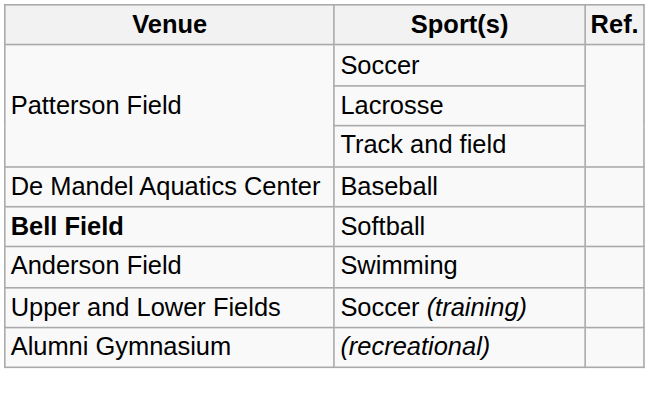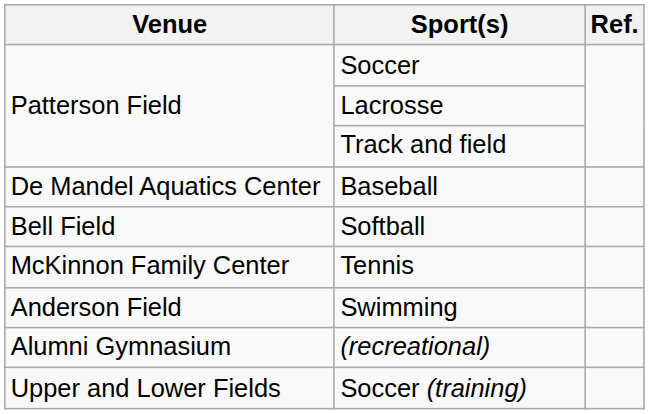(67, 226) bold -> (63, 226) normal
+ row: (377, 266)
rows swapped: (434, 307) <-> (415, 347)
